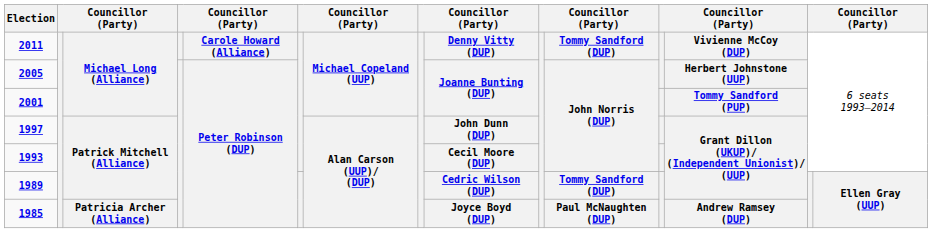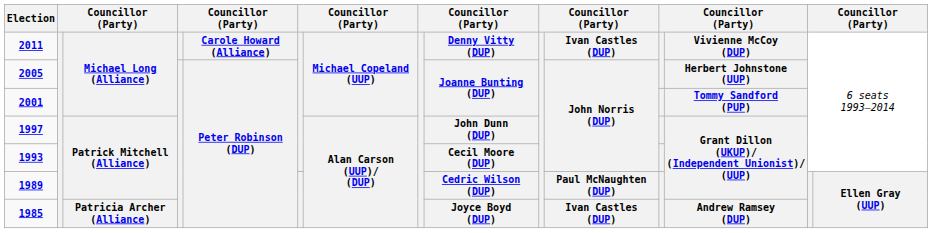(601, 46) Tommy Sandford (DUP) -> (601, 46) Ivan Castles (DUP)
(601, 186) Tommy Sandford (DUP) -> (601, 186) Paul McNaughten (DUP)
(601, 213) Paul McNaughten (DUP) -> (601, 213) Ivan Castles (DUP)
